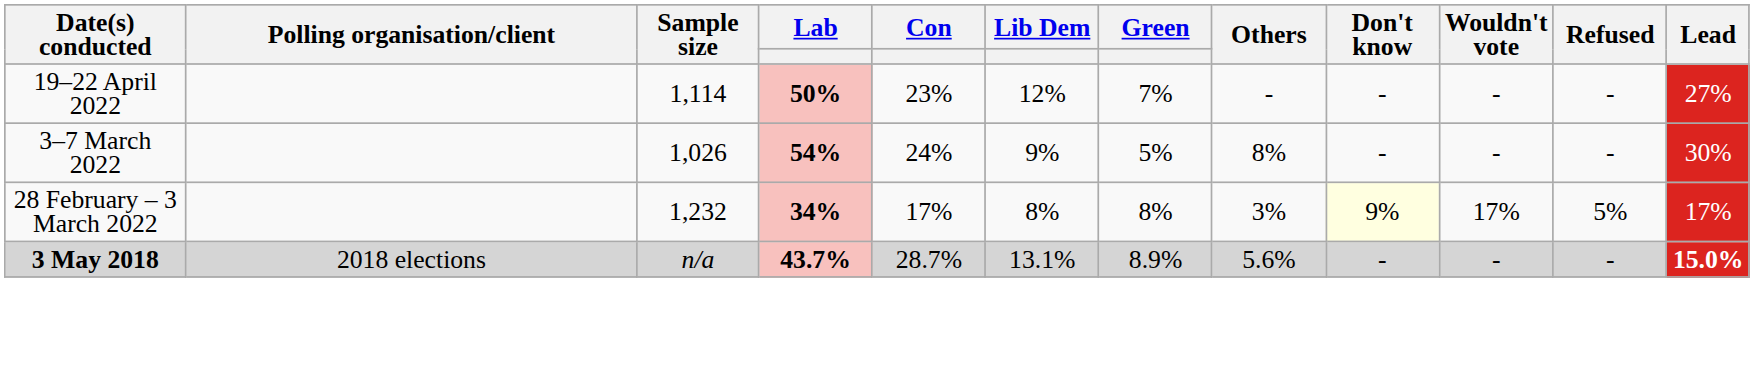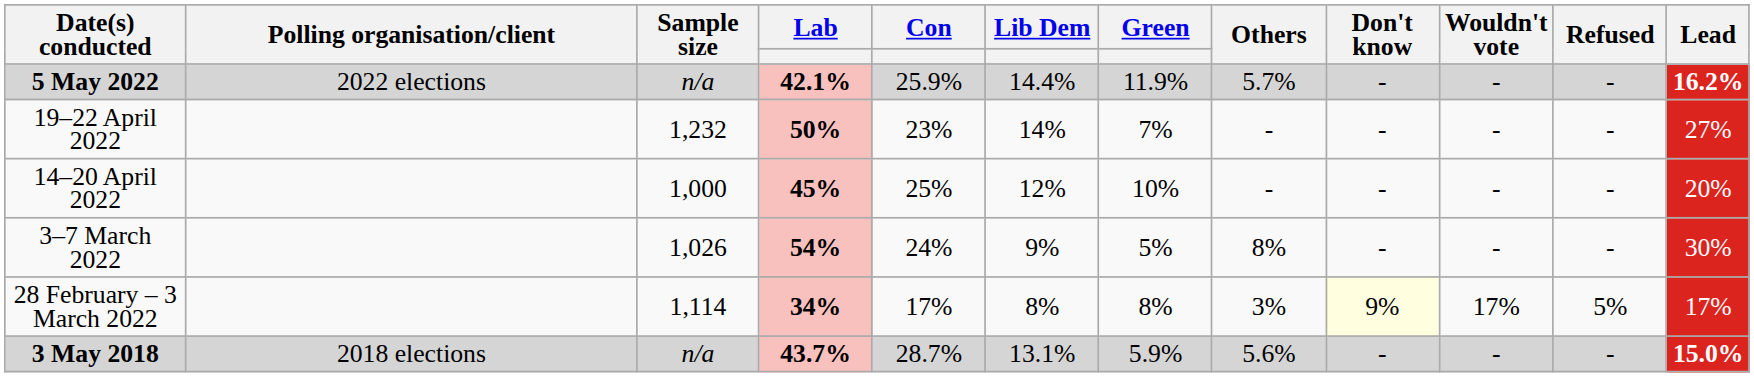+ row: (95, 81)
(698, 93) 1,114 -> (698, 129) 1,232
(1042, 93) 12% -> (1042, 129) 14%
+ row: (95, 188)
(698, 212) 1,232 -> (698, 306) 1,114
(1156, 259) 8.9% -> (1156, 354) 5.9%
